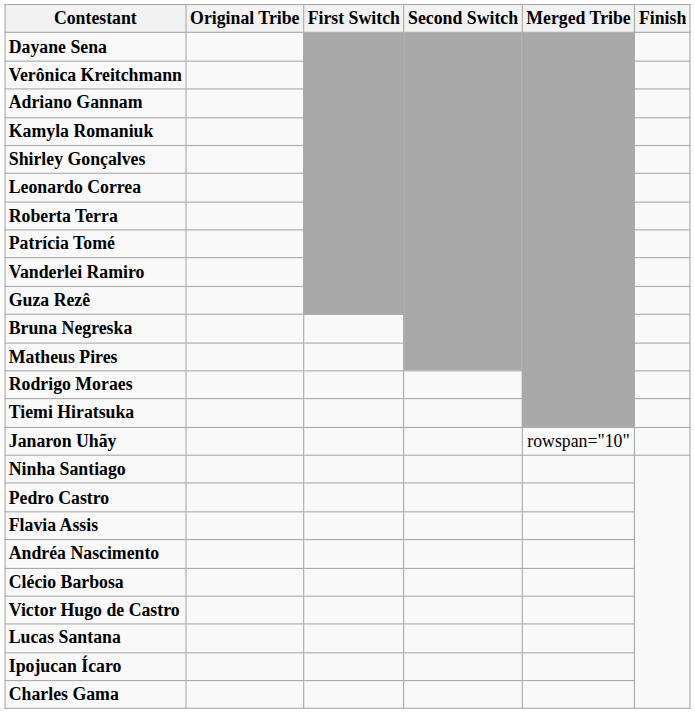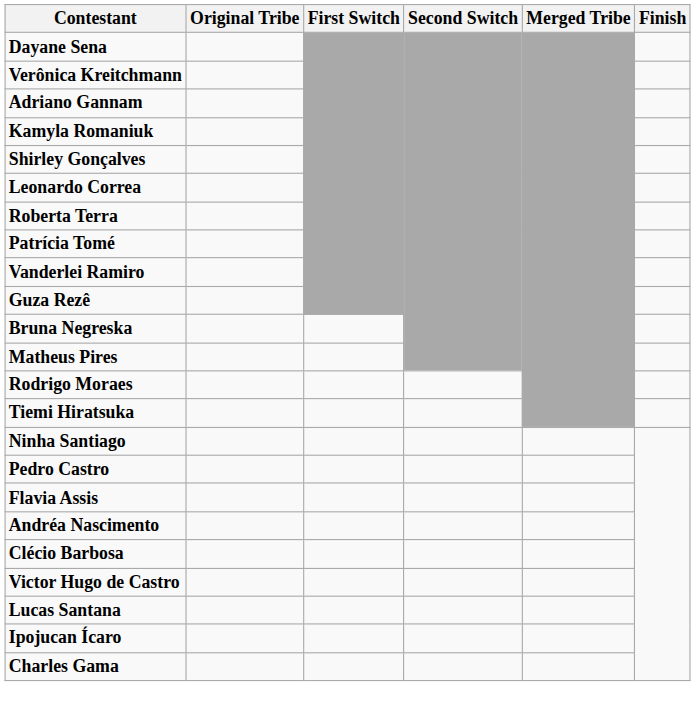- row: (63, 441)
